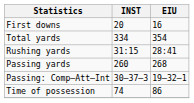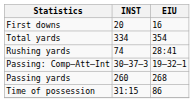(126, 51) 31:15 -> (119, 51) 74
rows swapped: (38, 65) <-> (58, 78)
(119, 91) 74 -> (126, 91) 31:15
